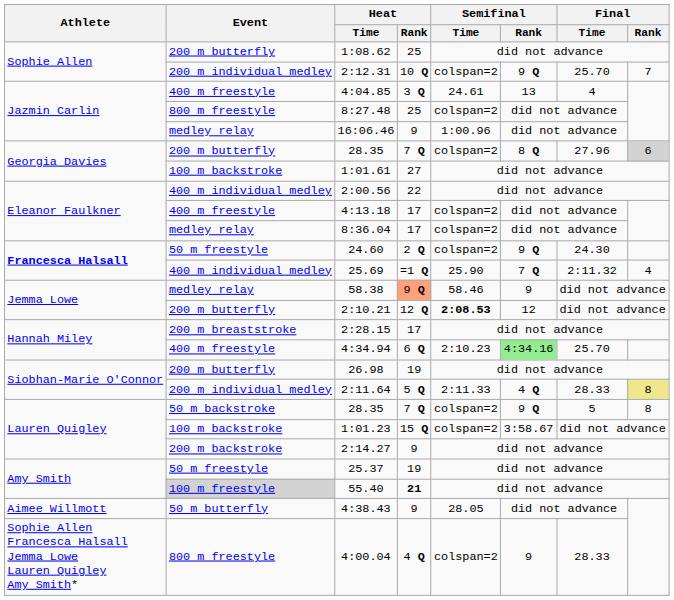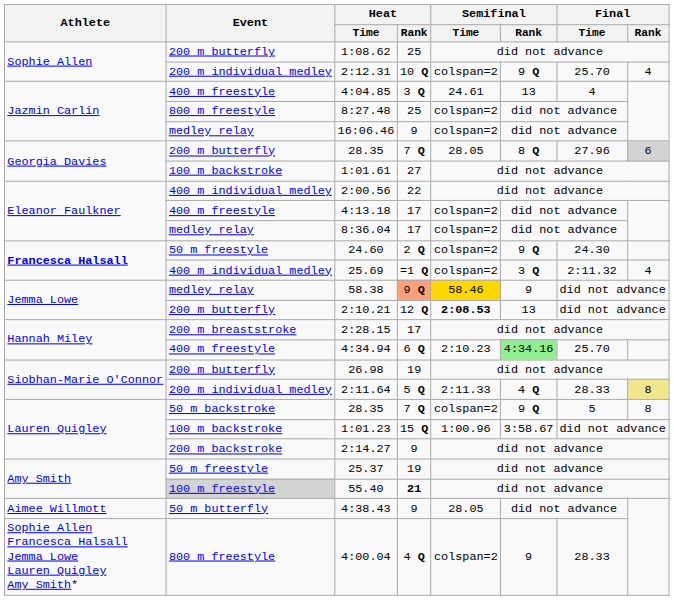(648, 71) 7 -> (648, 71) 4
(466, 131) 1:00.96 -> (466, 131) colspan=2
(466, 151) colspan=2 -> (466, 151) 28.05
(466, 270) 25.90 -> (466, 270) colspan=2
(529, 270) 7 Q -> (529, 270) 3 Q
(466, 290) no background -> (466, 290) gold background
(529, 310) 12 -> (529, 310) 13
(466, 429) colspan=2 -> (466, 429) 1:00.96
